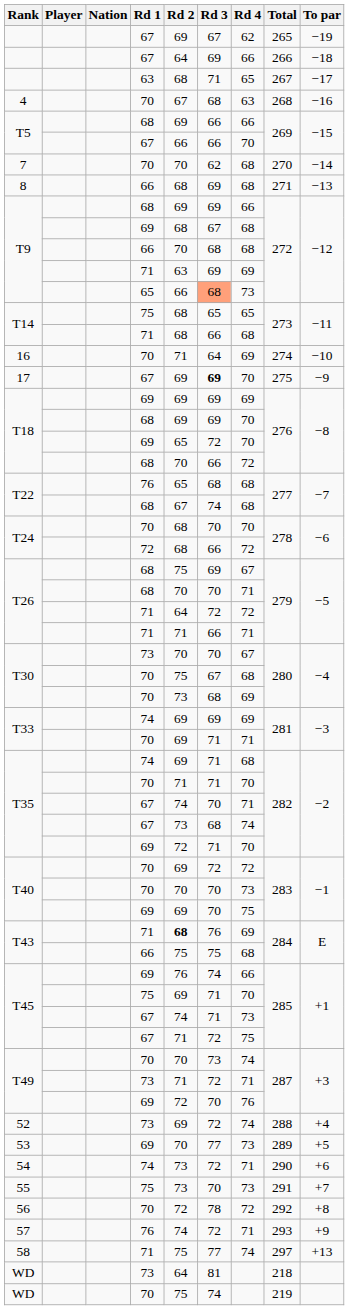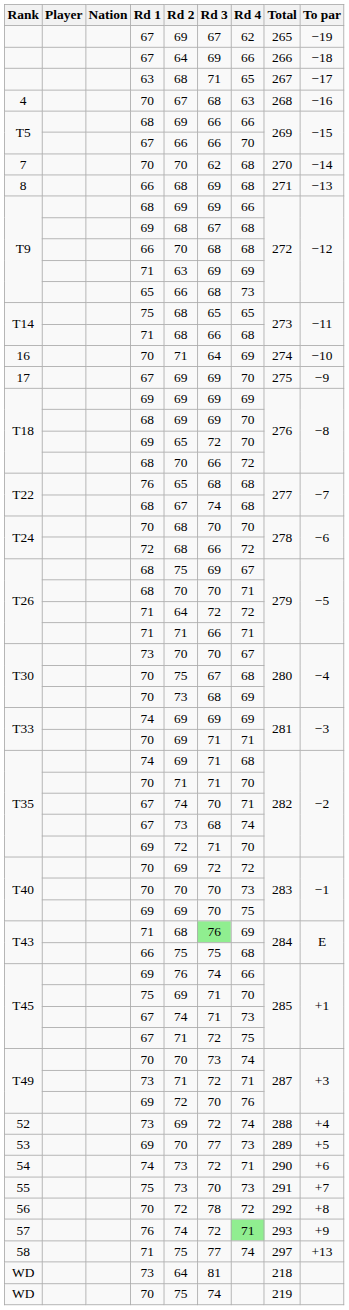(214, 292) lightsalmon background -> (214, 292) no background
(214, 377) bold -> (214, 377) normal
(181, 931) bold -> (181, 931) normal
(214, 931) no background -> (214, 931) lightgreen background
(248, 1230) no background -> (248, 1230) lightgreen background
